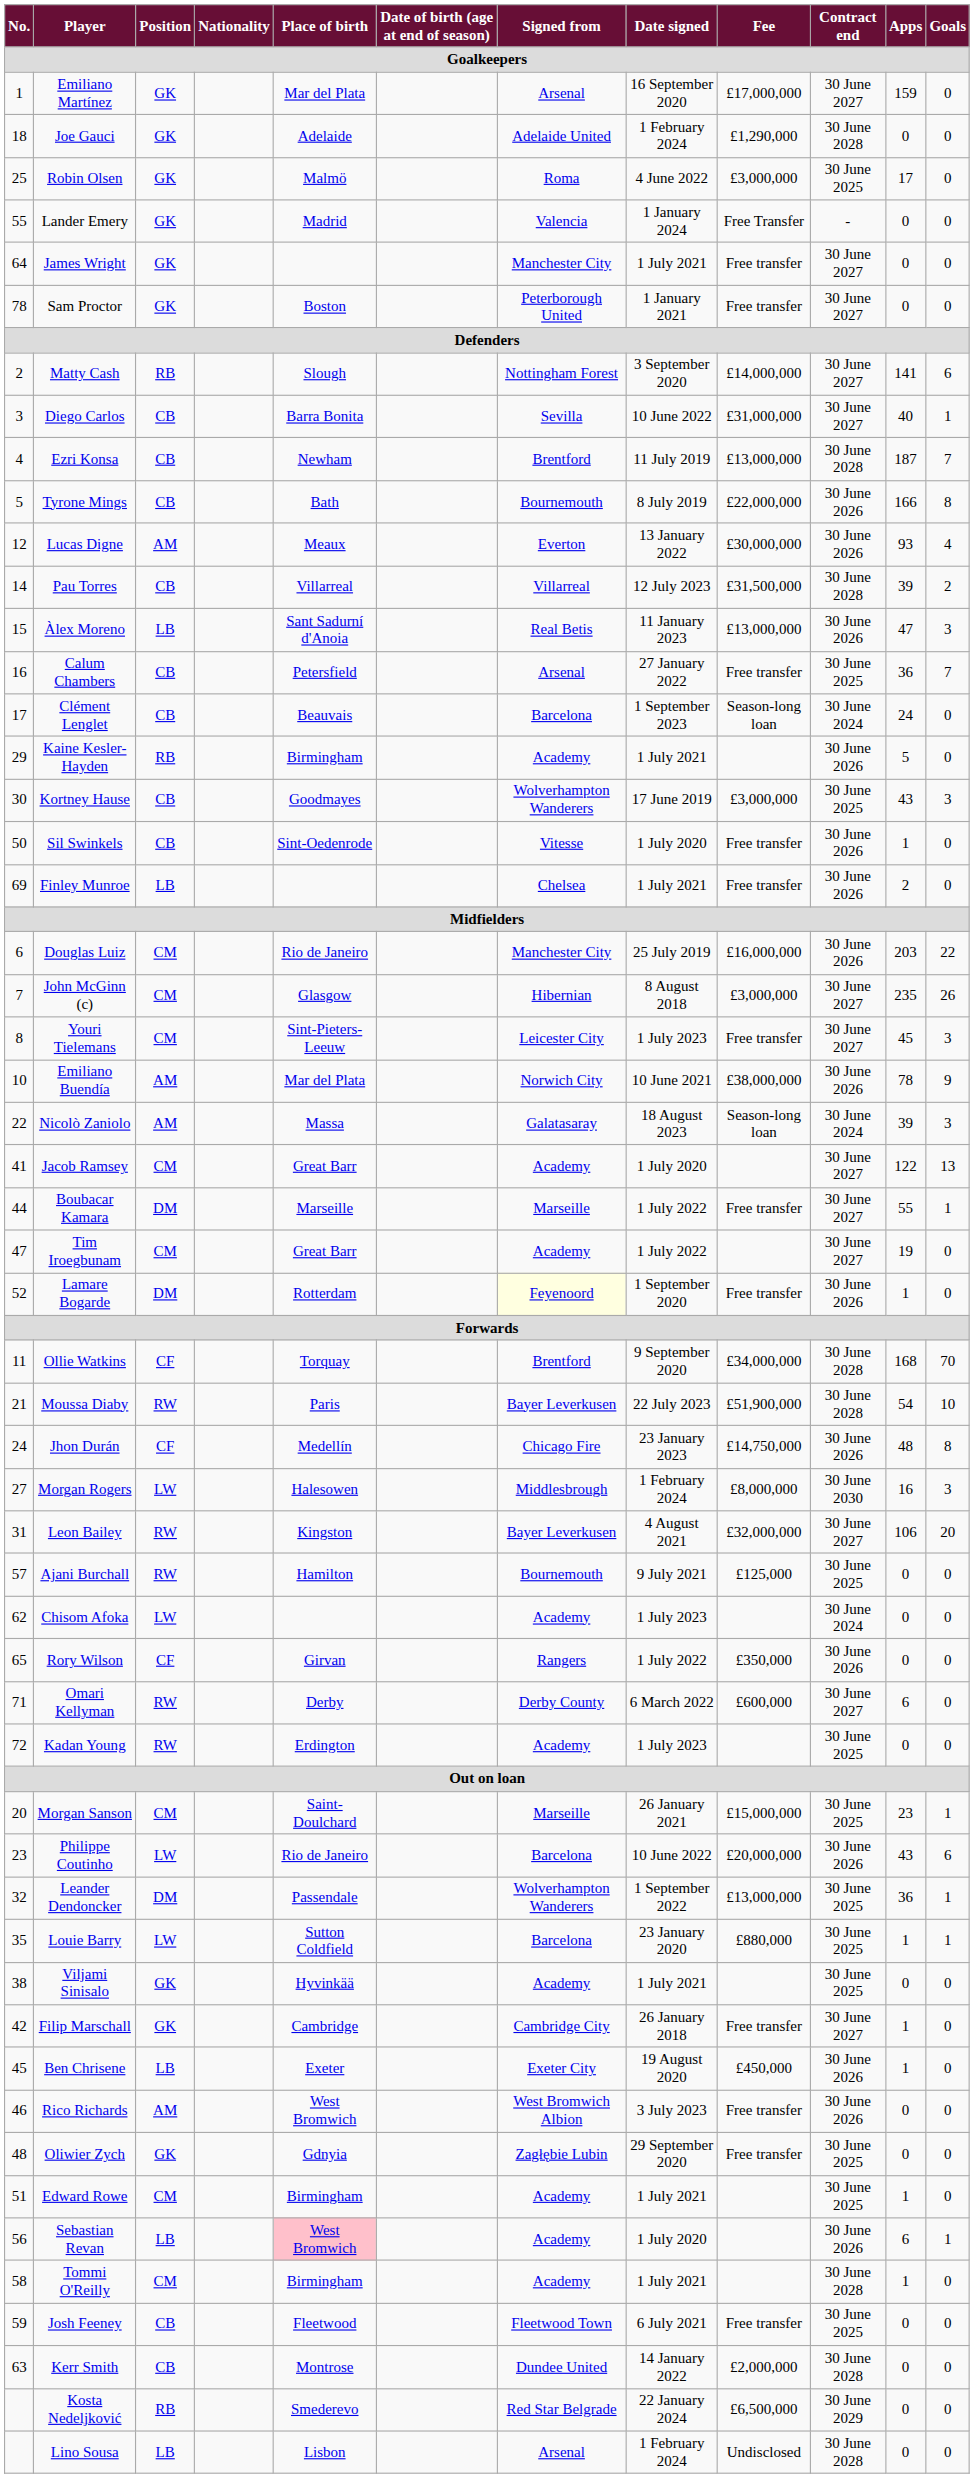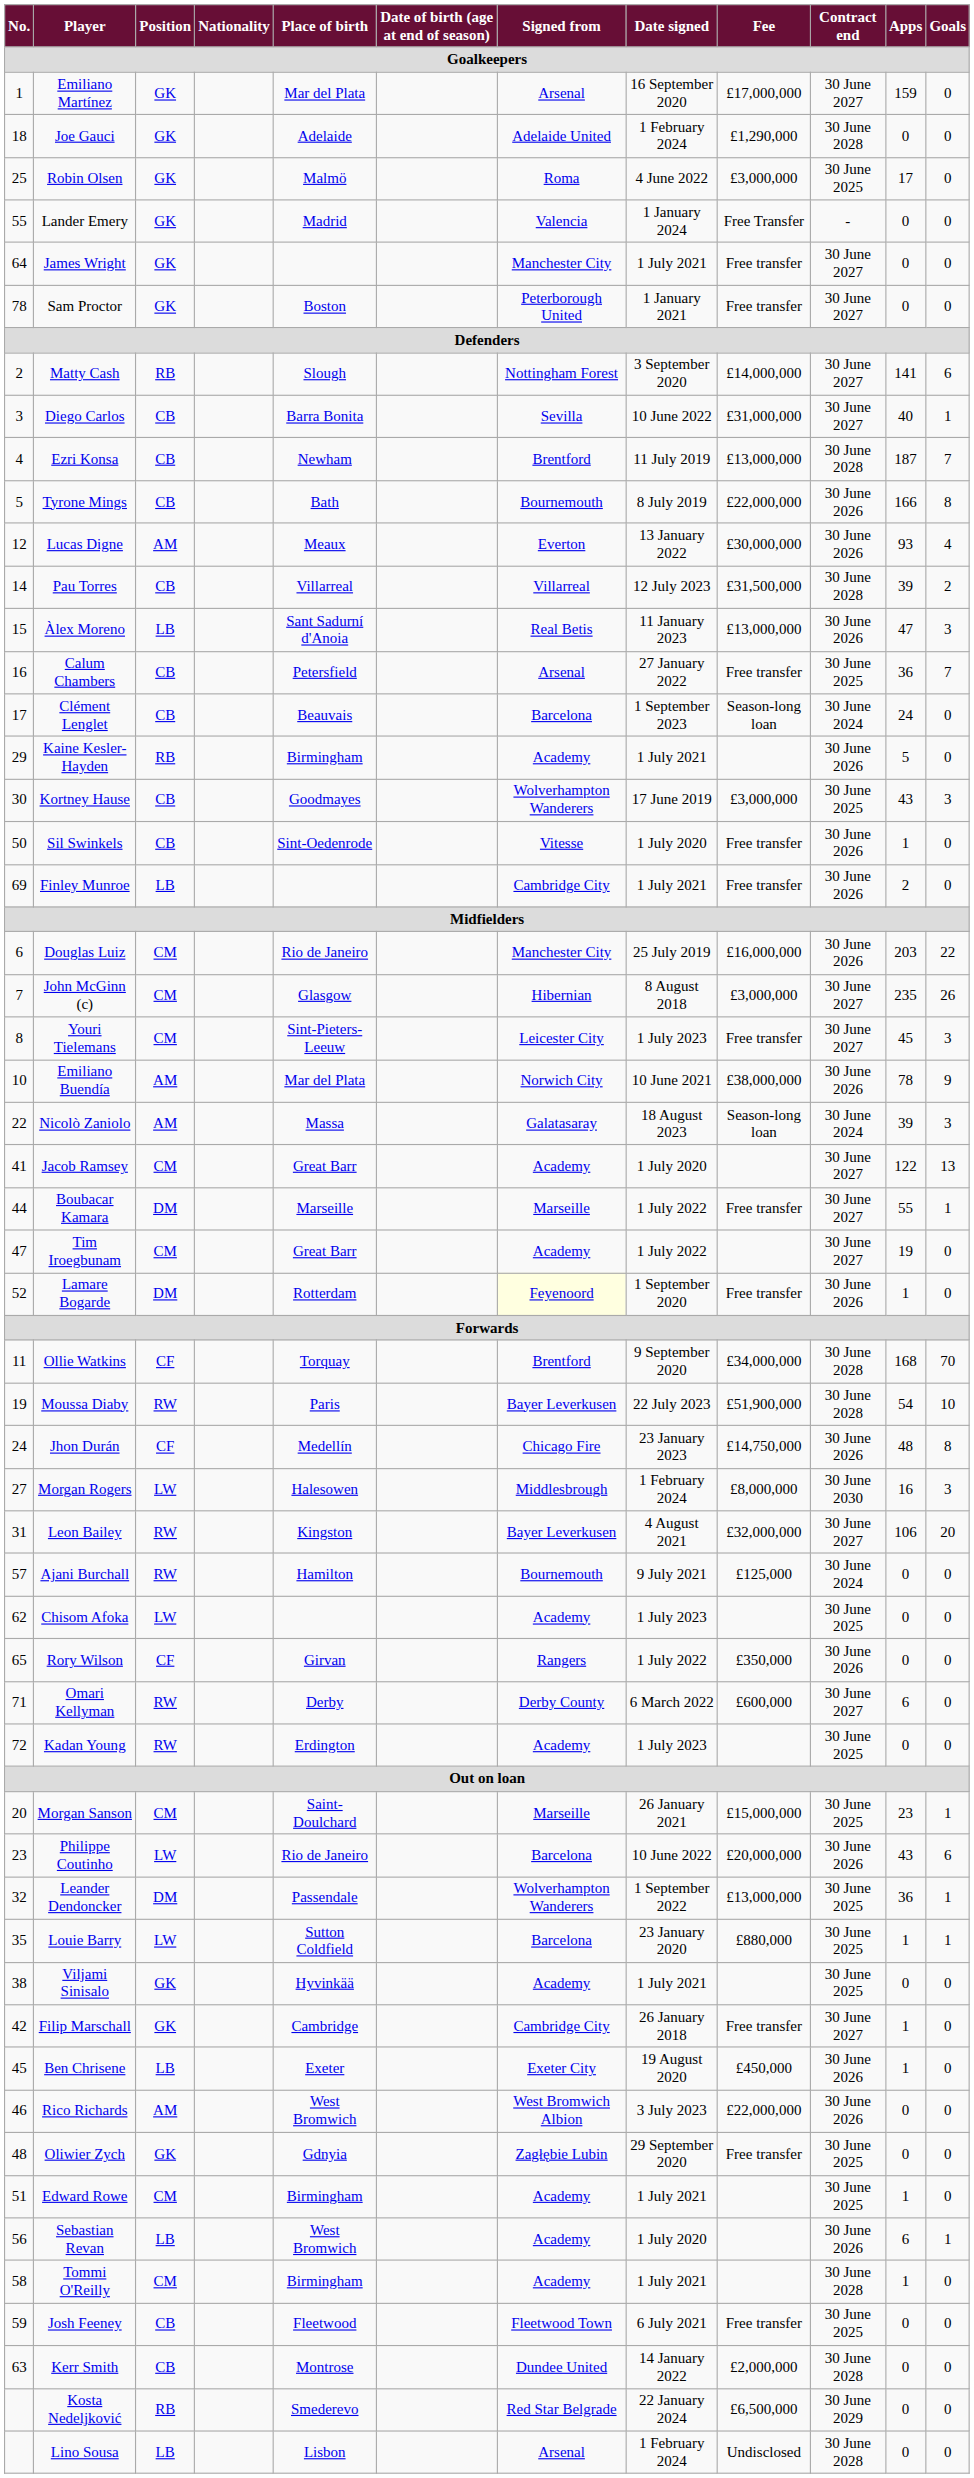(562, 885) Chelsea -> (562, 885) Cambridge City
(19, 1403) 21 -> (19, 1403) 19
(848, 1574) 30 June 2025 -> (848, 1574) 30 June 2024
(848, 1616) 30 June 2024 -> (848, 1616) 30 June 2025
(764, 2110) Free transfer -> (764, 2110) £22,000,000
(325, 2238) pink background -> (325, 2238) no background
